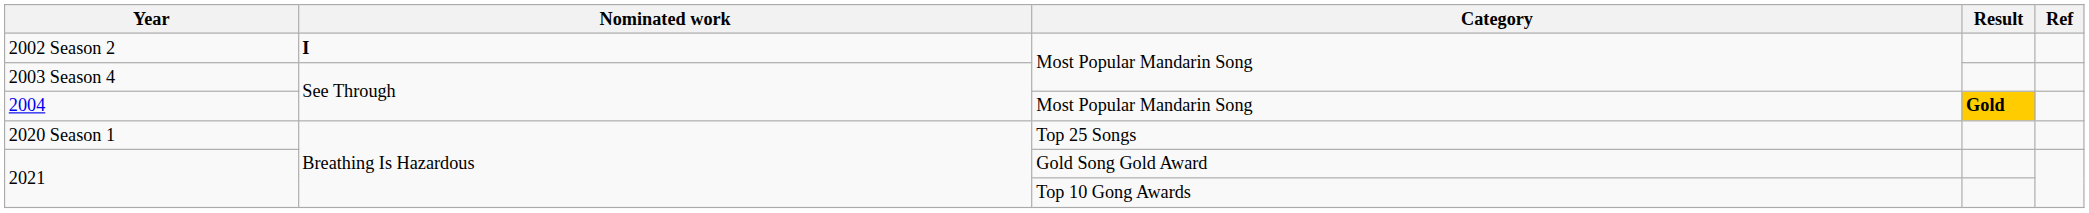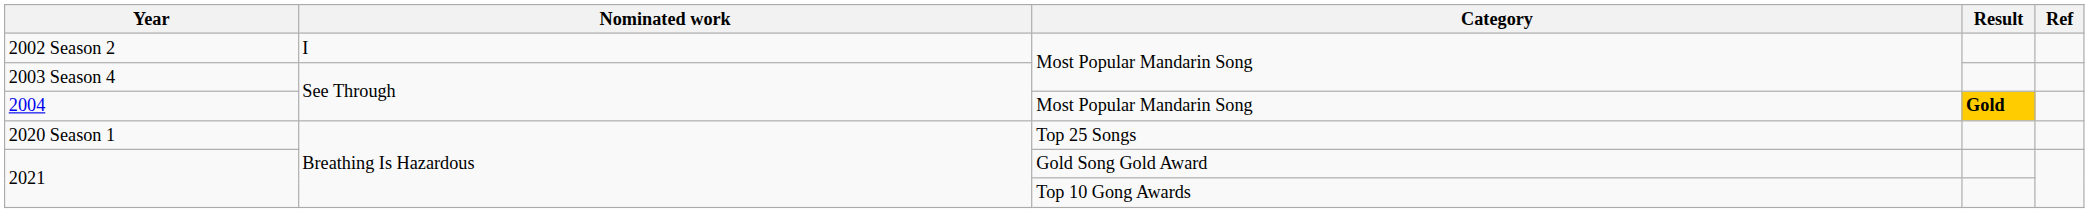(306, 47) bold -> (305, 47) normal
